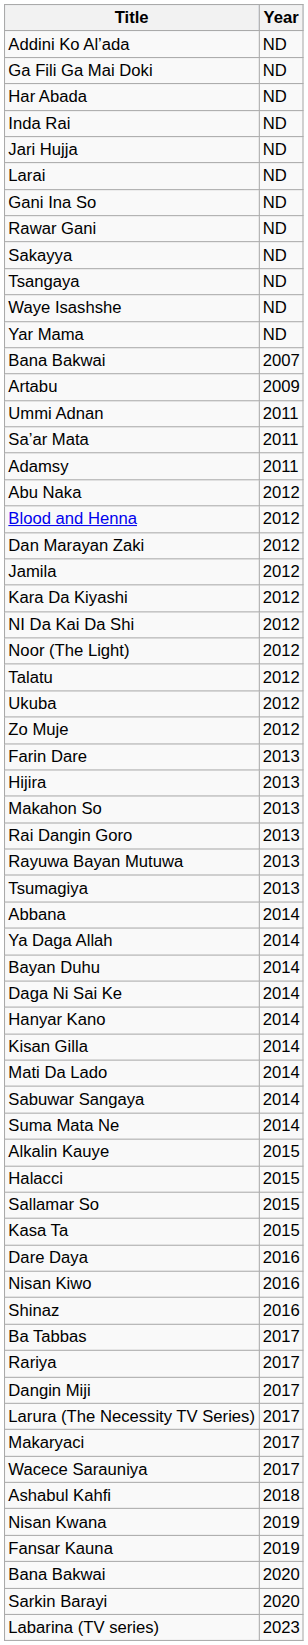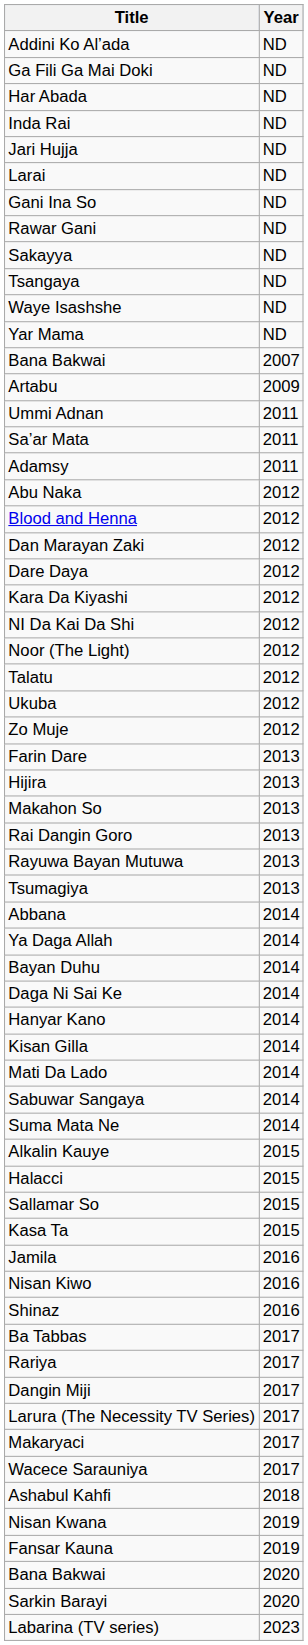(32, 571) Jamila -> (48, 571) Dare Daya
(48, 1258) Dare Daya -> (32, 1258) Jamila
